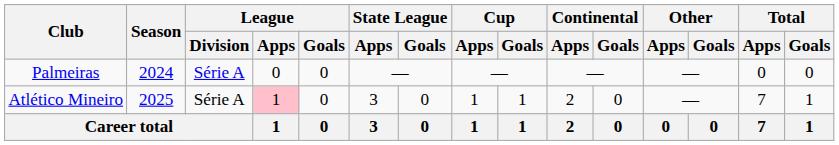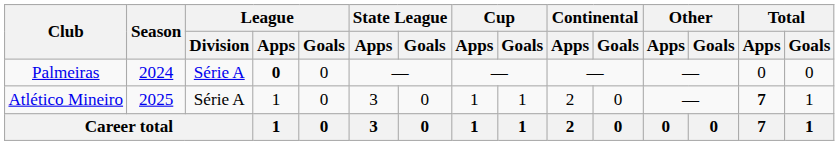(276, 72) normal -> (276, 72) bold
(276, 99) pink background -> (276, 99) no background
(762, 99) normal -> (762, 99) bold
